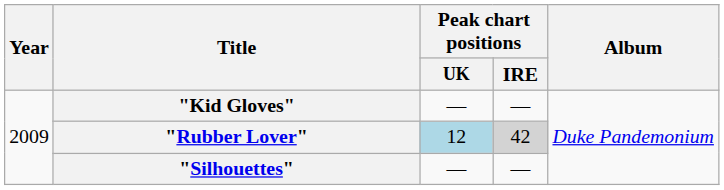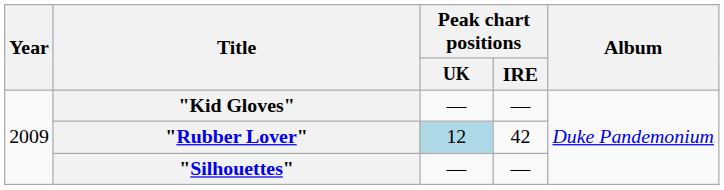(520, 136) lightgrey background -> (520, 136) no background
